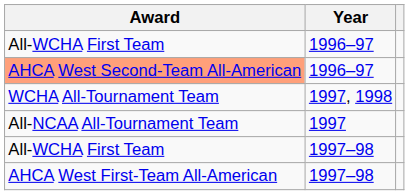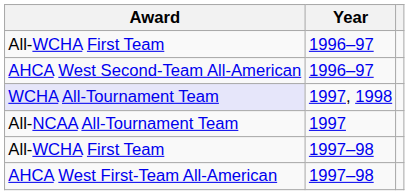(155, 70) lightsalmon background -> (155, 70) no background
(114, 96) no background -> (114, 96) lavender background
